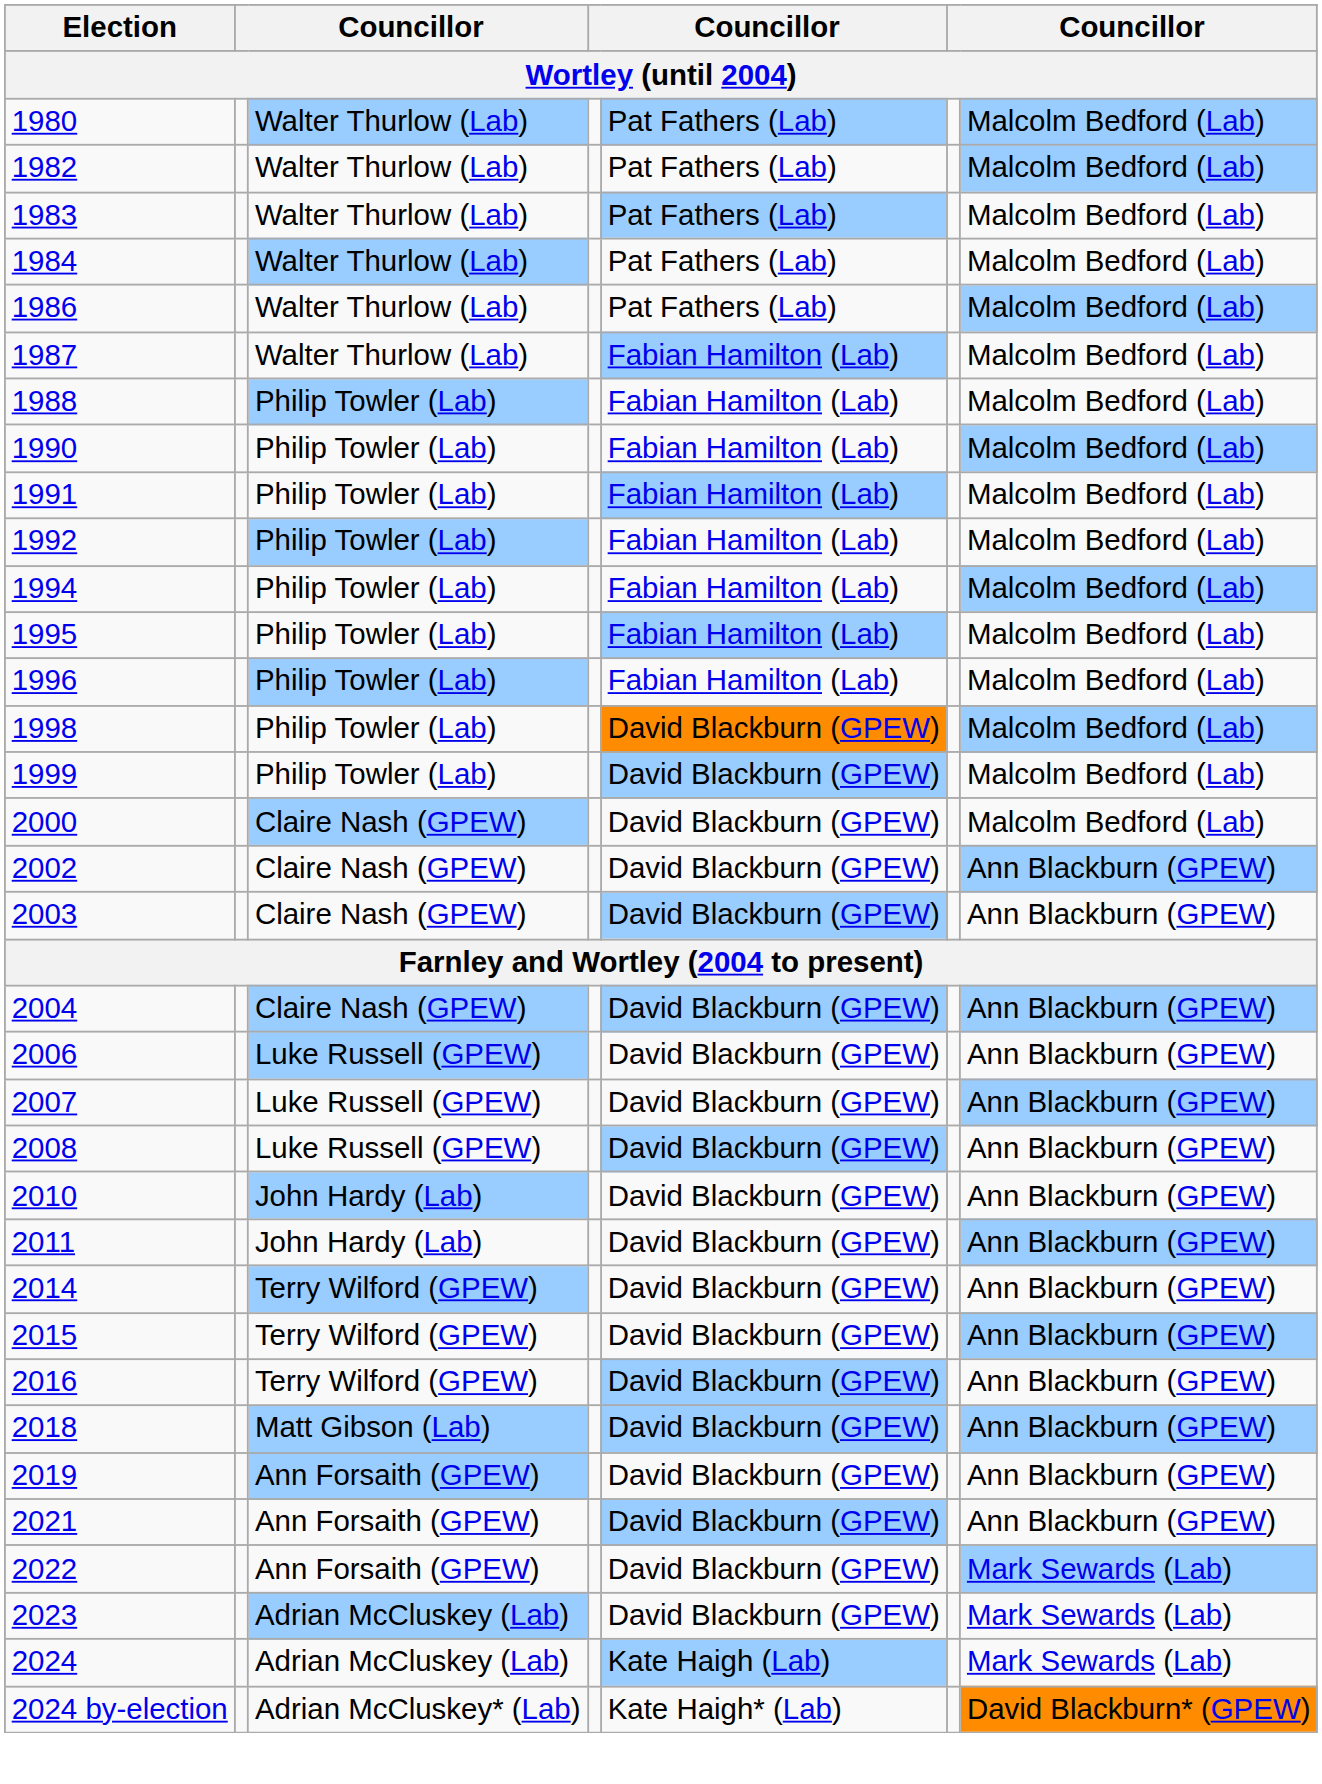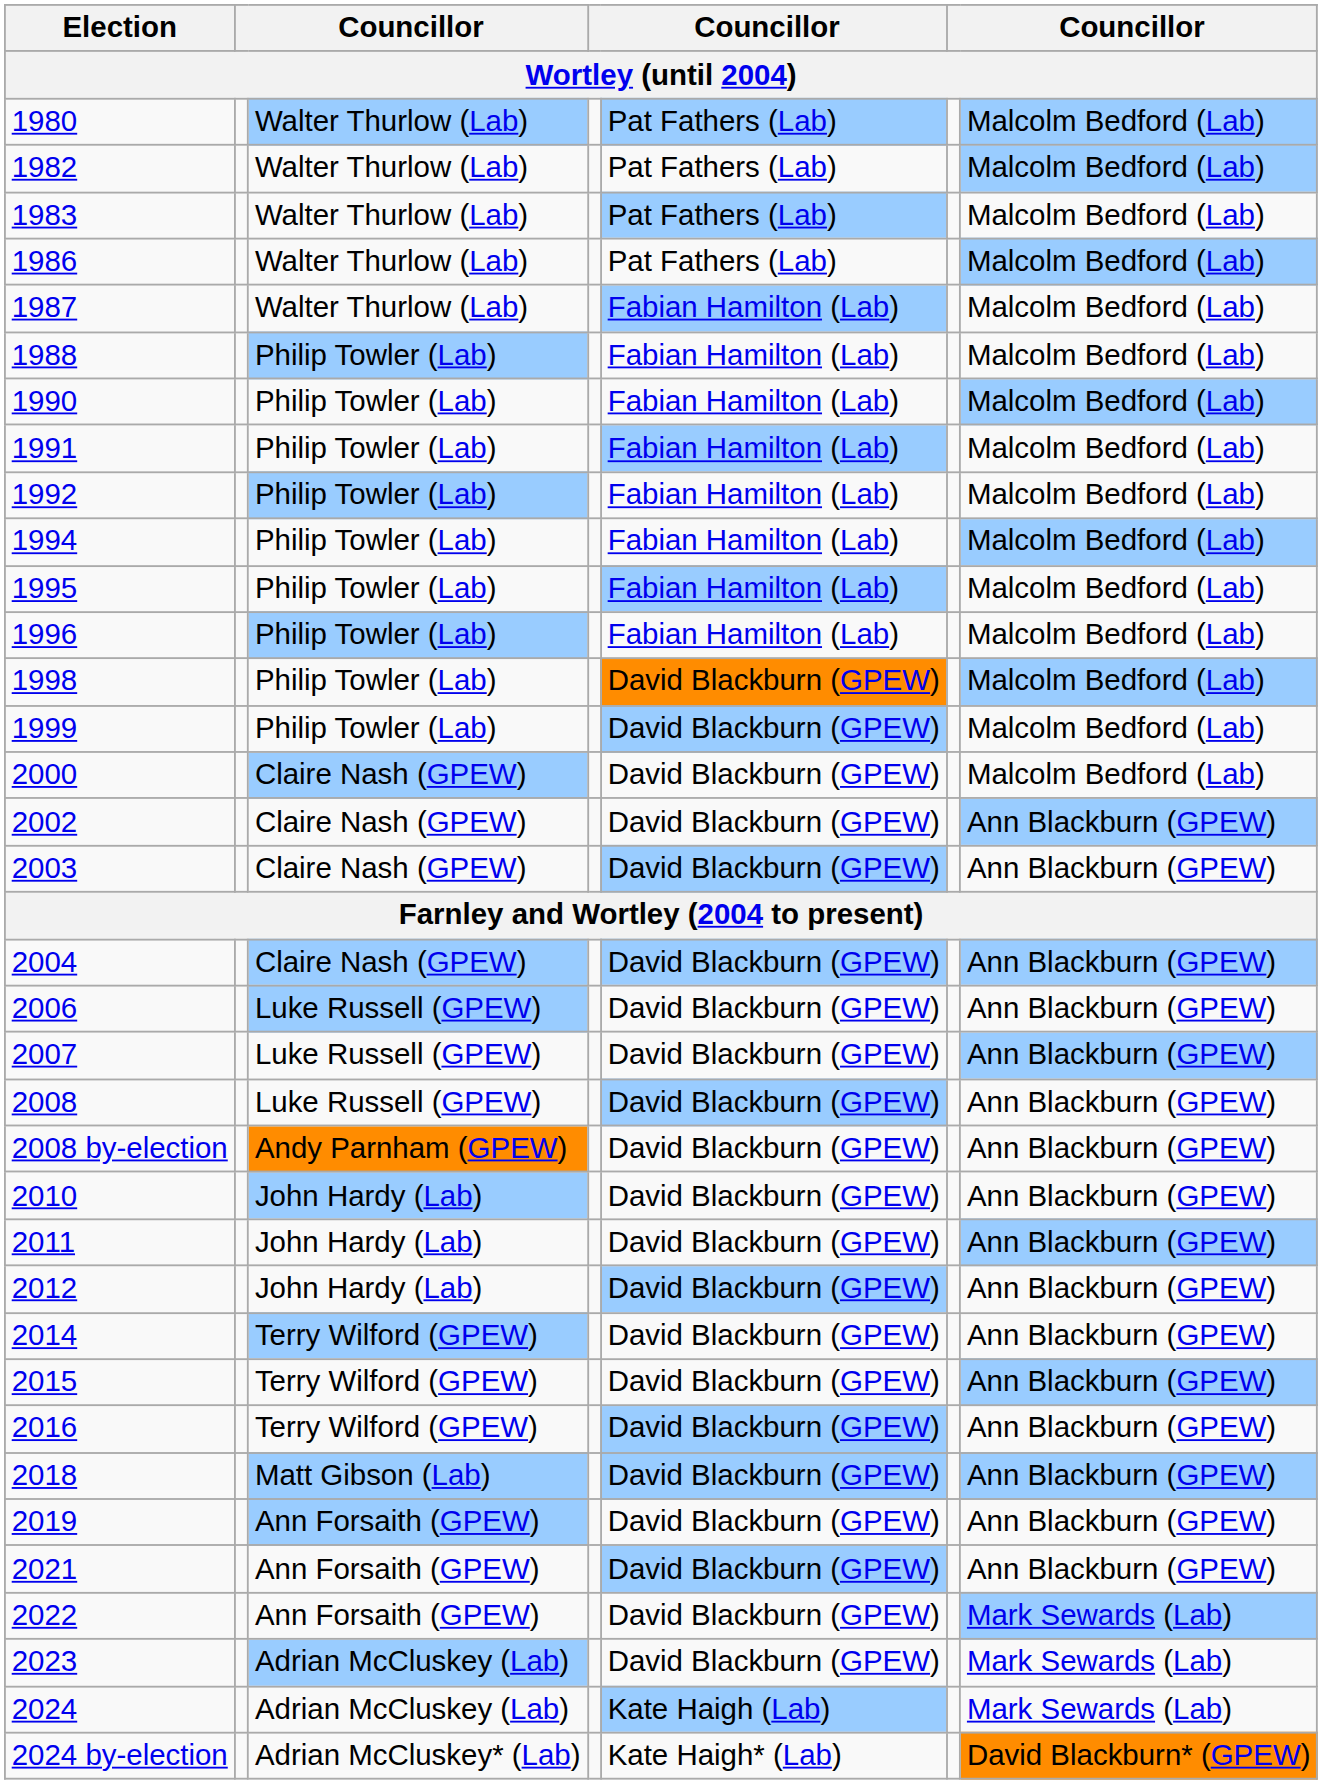- row: (44, 261)
+ row: (120, 1148)
+ row: (44, 1288)
